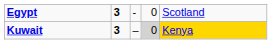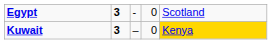(154, 30) lightgrey background -> (154, 30) no background
